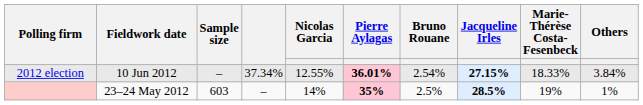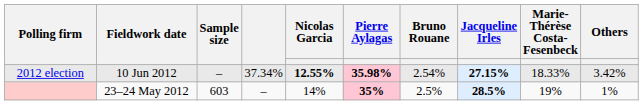(314, 74) normal -> (314, 74) bold
(372, 74) 36.01% -> (372, 74) 35.98%
(610, 74) 3.84% -> (610, 74) 3.42%
